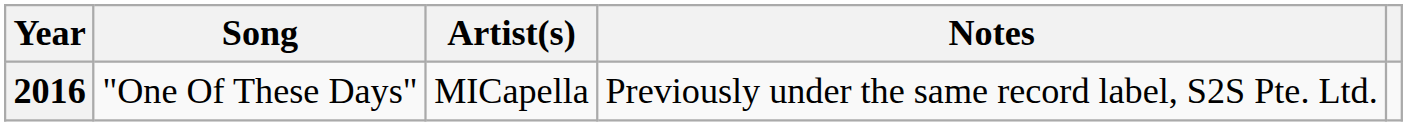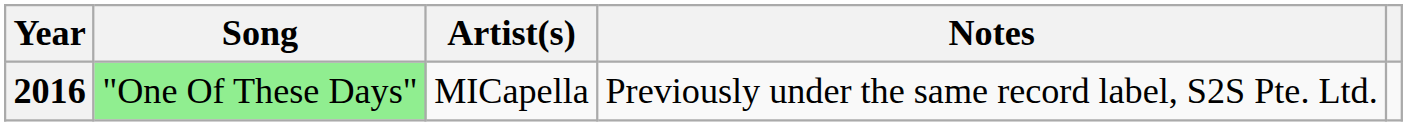(260, 90) no background -> (260, 90) lightgreen background
